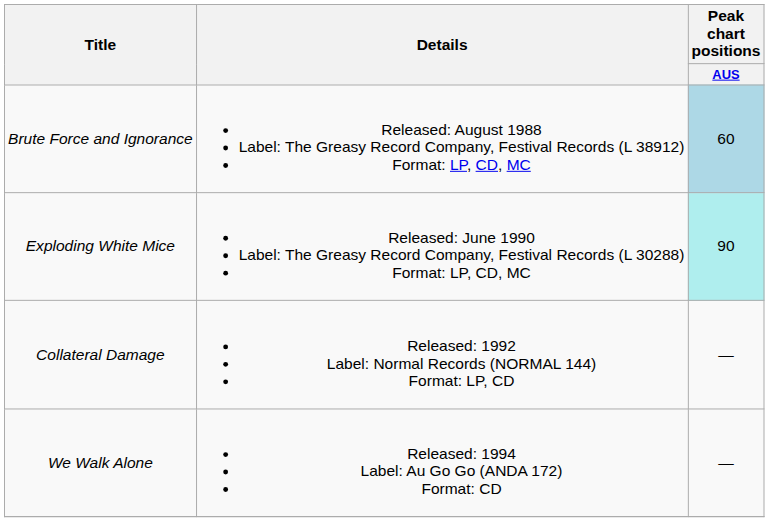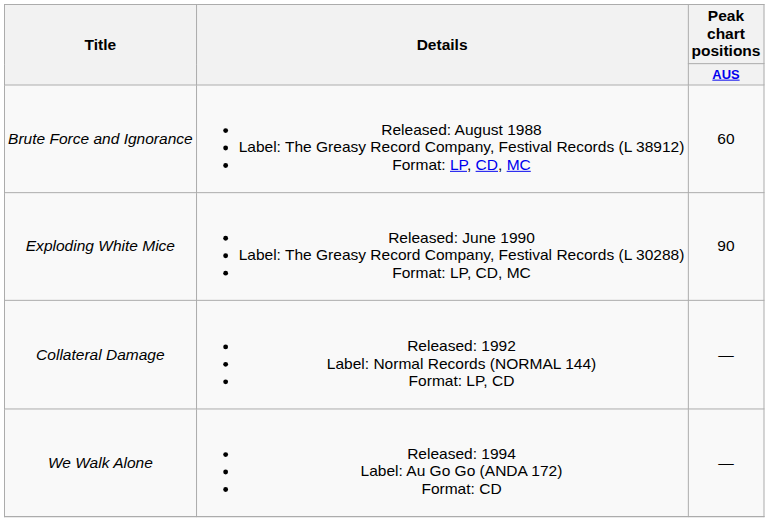(726, 138) lightblue background -> (726, 138) no background
(726, 246) paleturquoise background -> (726, 246) no background
